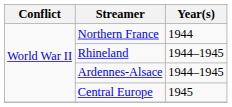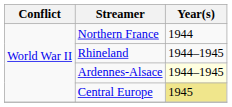(196, 72) no background -> (196, 72) lightyellow background
(181, 92) no background -> (181, 92) khaki background
